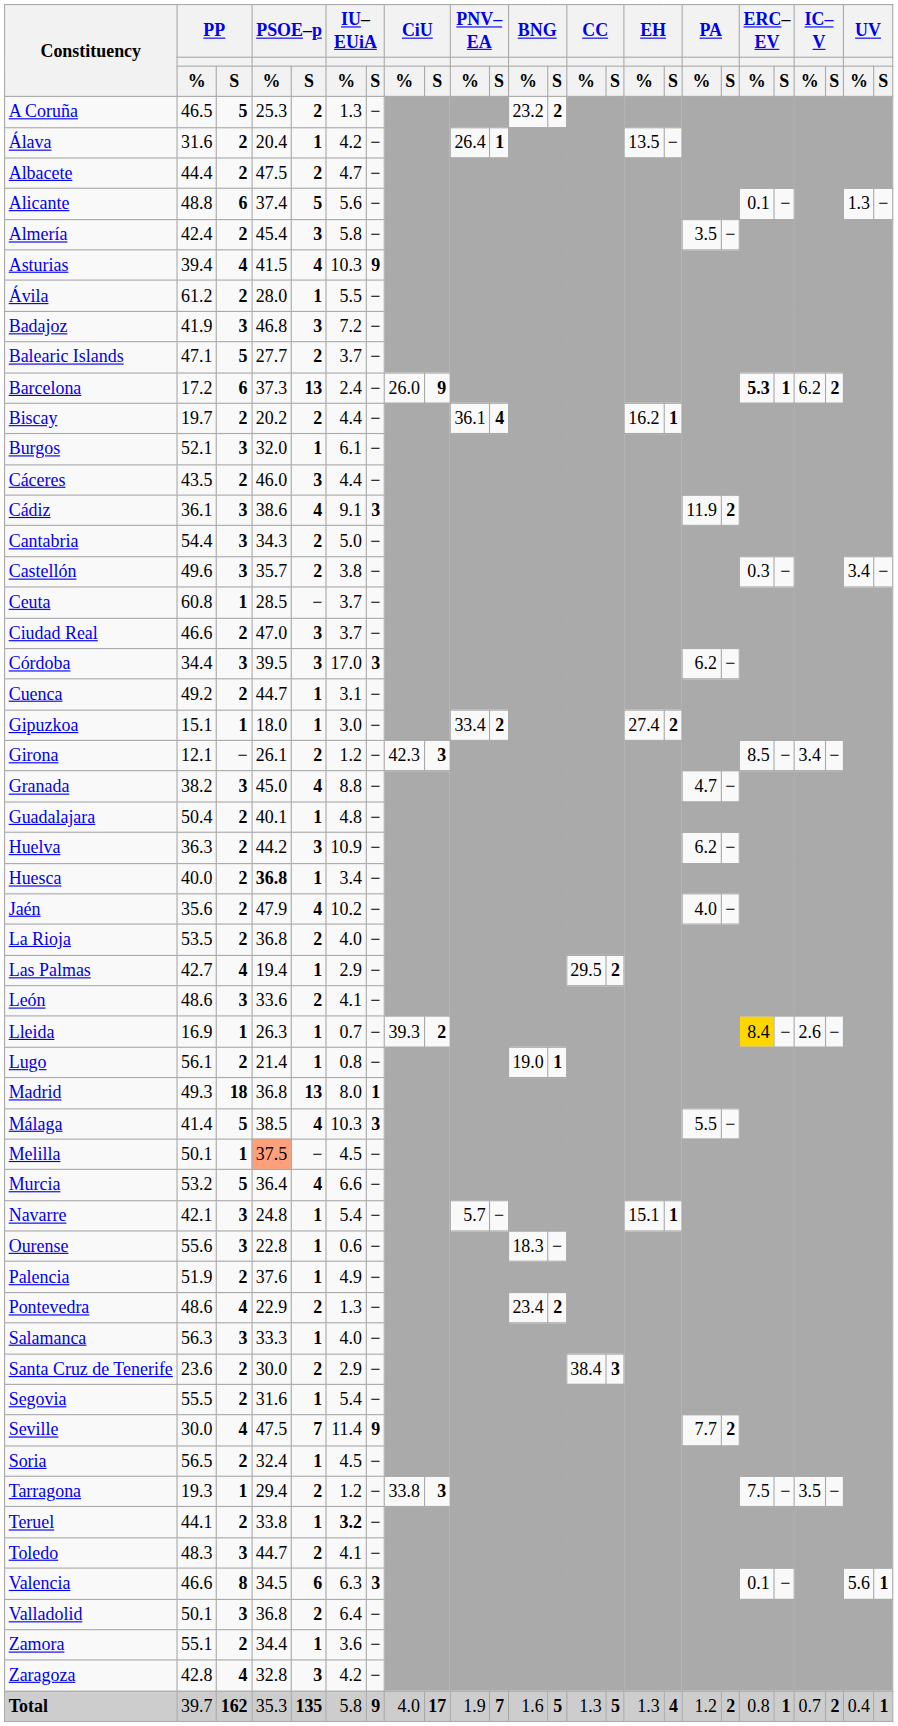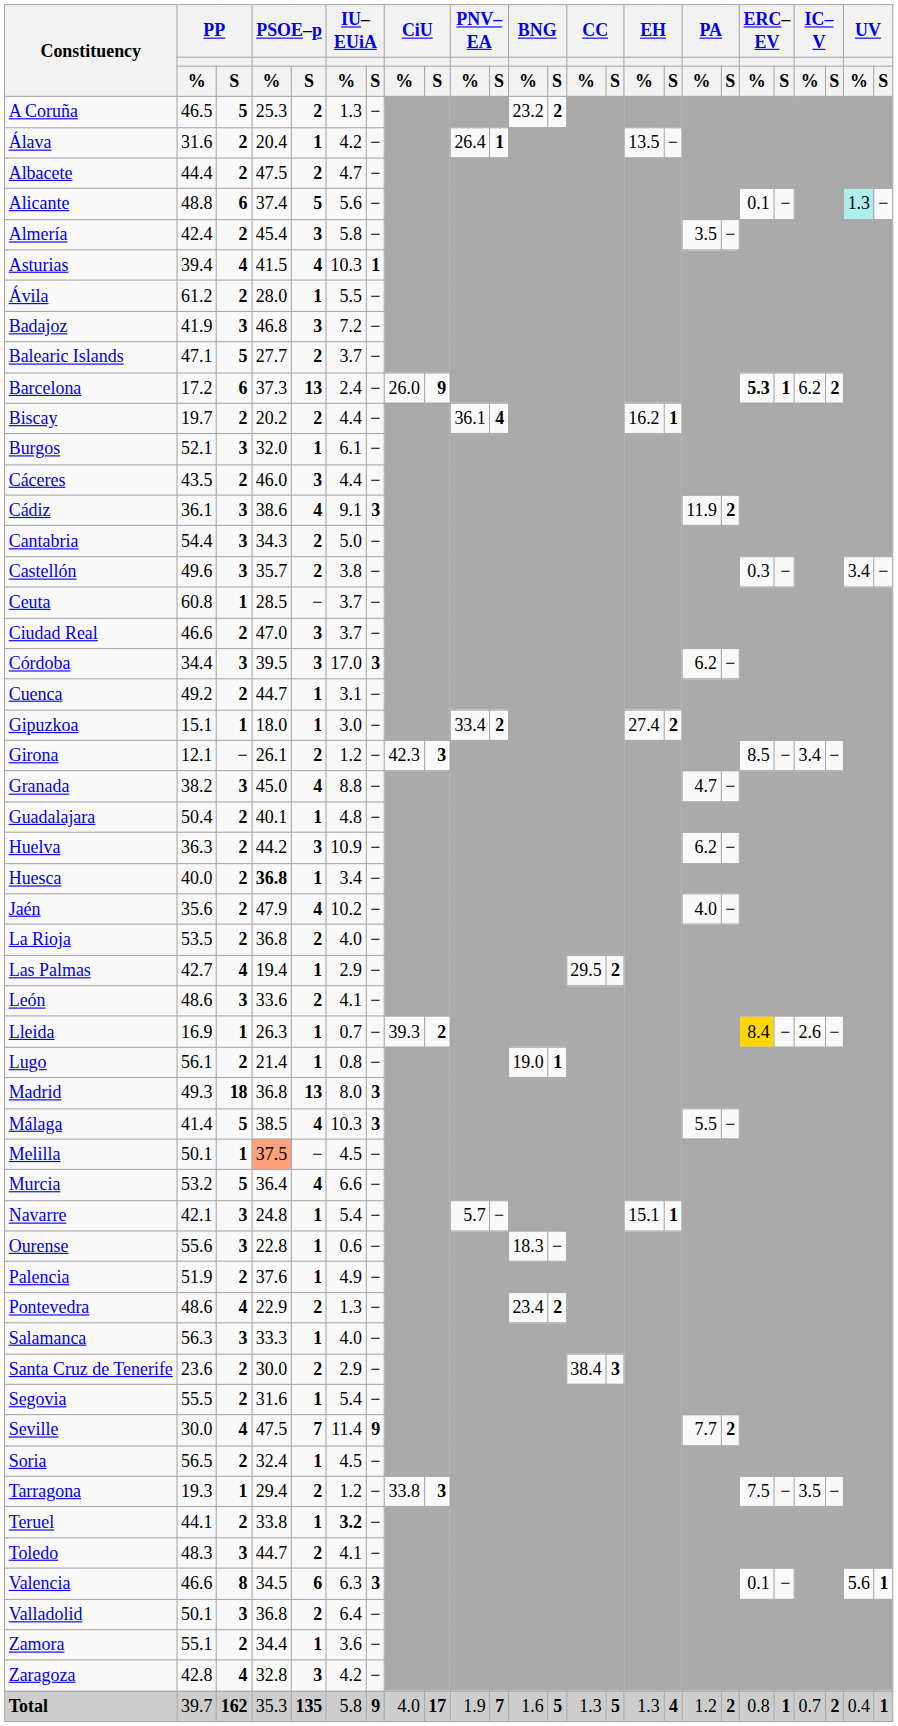(859, 203) no background -> (859, 203) paleturquoise background
(376, 265) 9 -> (376, 265) 1
(376, 1092) 1 -> (376, 1092) 3
